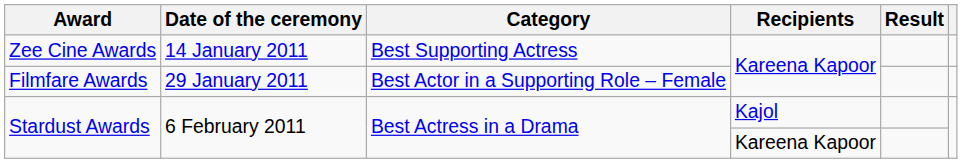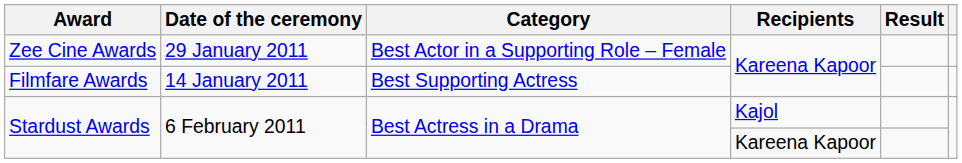(236, 50) 14 January 2011 -> (236, 50) 29 January 2011
(474, 50) Best Supporting Actress -> (548, 50) Best Actor in a Supporting Role – Female
(236, 81) 29 January 2011 -> (236, 81) 14 January 2011
(548, 81) Best Actor in a Supporting Role – Female -> (474, 81) Best Supporting Actress
